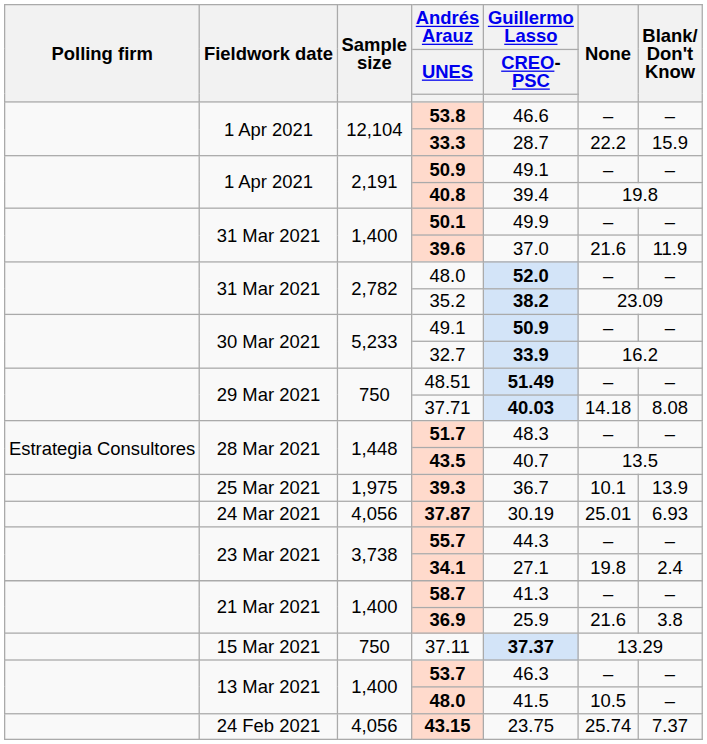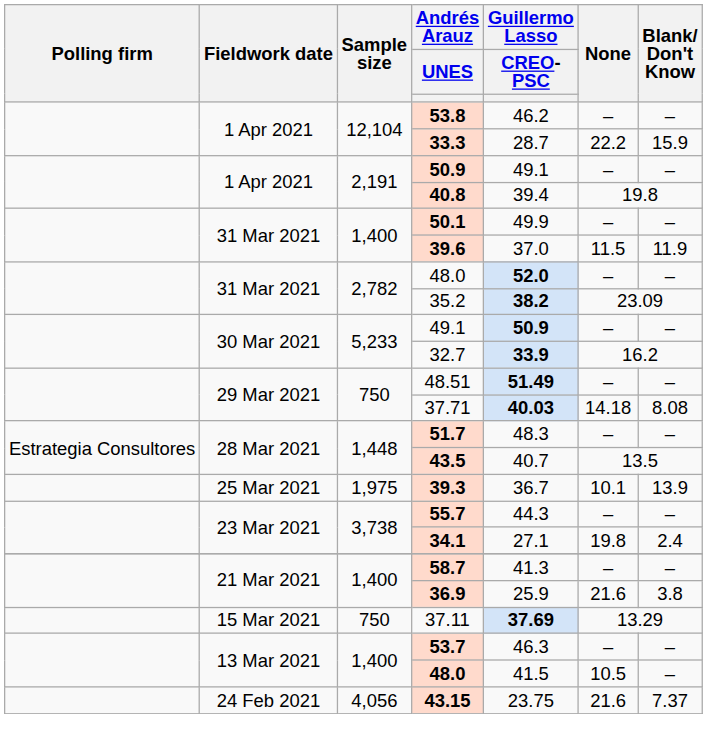(531, 116) 46.6 -> (531, 116) 46.2
(608, 249) 21.6 -> (608, 249) 11.5
- row: (268, 514)
(531, 647) 37.37 -> (531, 621) 37.69
(608, 727) 25.74 -> (608, 700) 21.6
